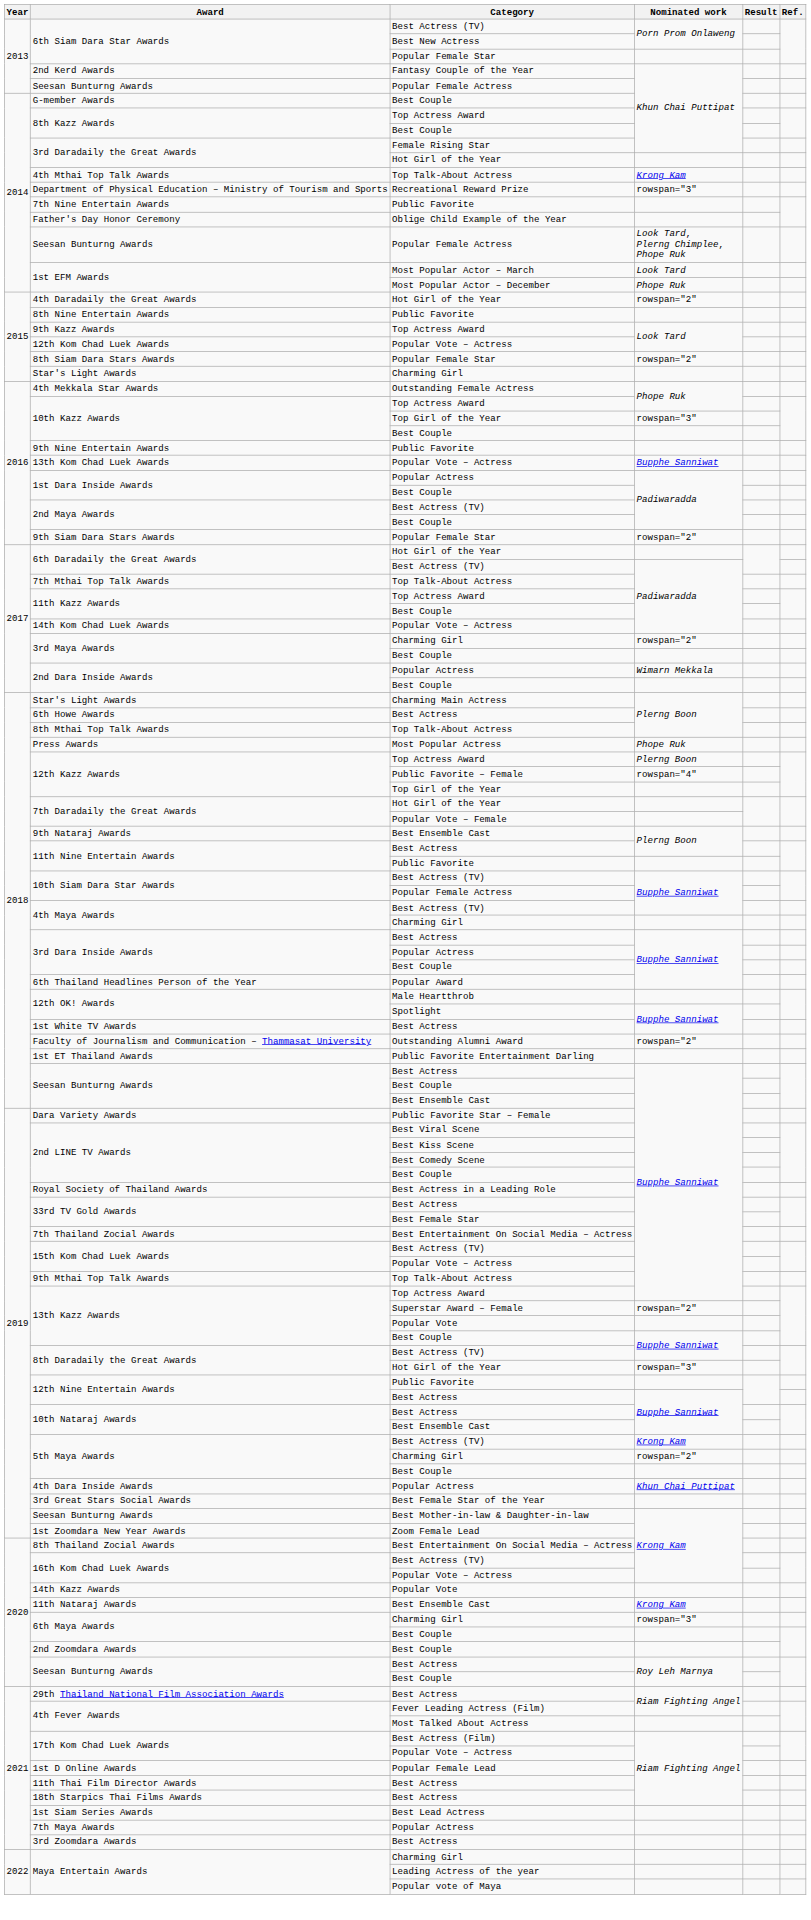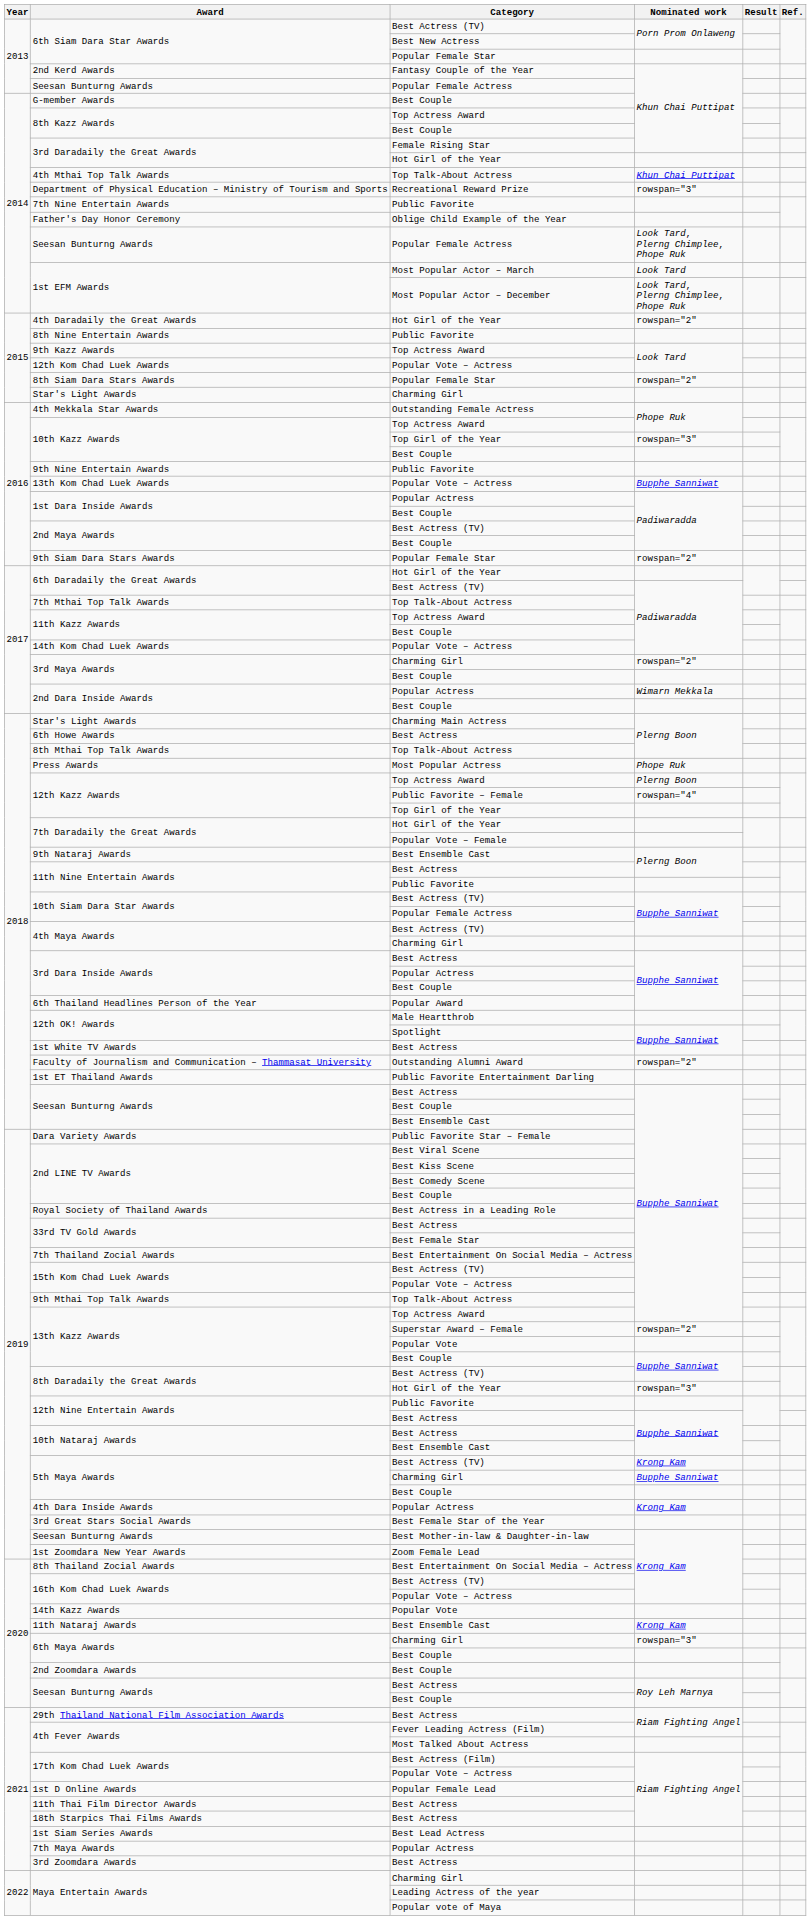(661, 175) Krong Kam -> (686, 175) Khun Chai Puttipat
(661, 285) Phope Ruk -> (680, 295) Look Tard, Plerng Chimplee, Phope Ruk
(667, 1457) rowspan="2" -> (678, 1478) Bupphe Sanniwat
(686, 1486) Khun Chai Puttipat -> (661, 1507) Krong Kam
